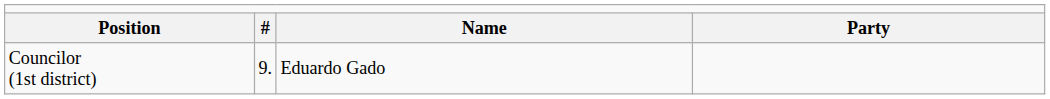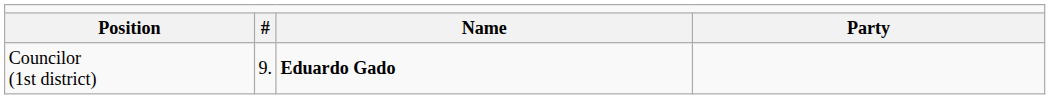(333, 68) normal -> (338, 68) bold
